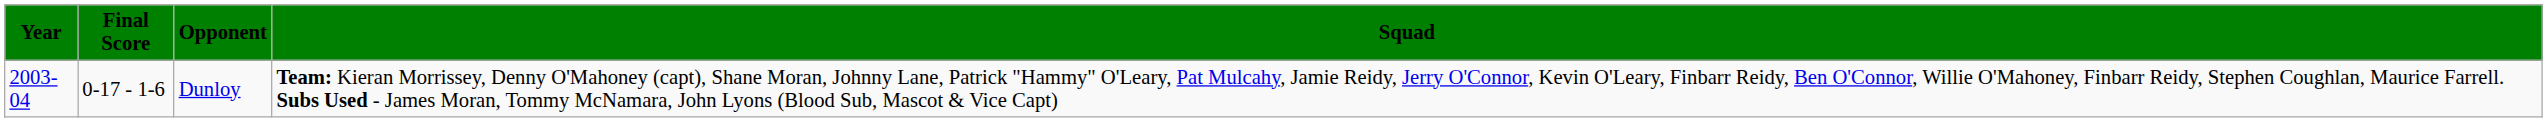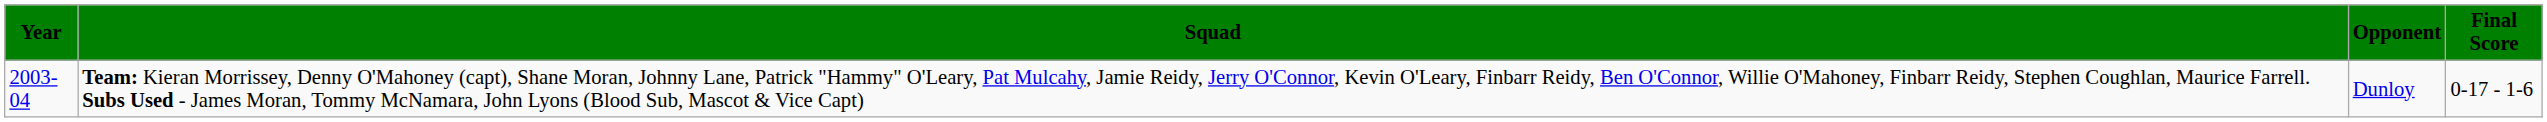columns swapped: (1407, 32) <-> (126, 32)
